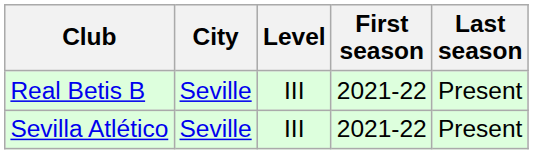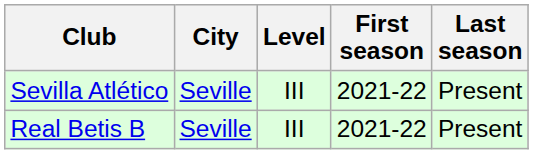rows swapped: (78, 90) <-> (89, 129)
